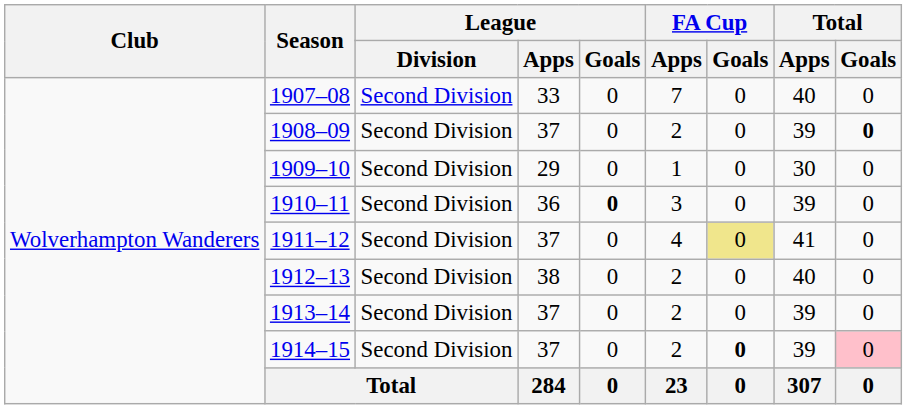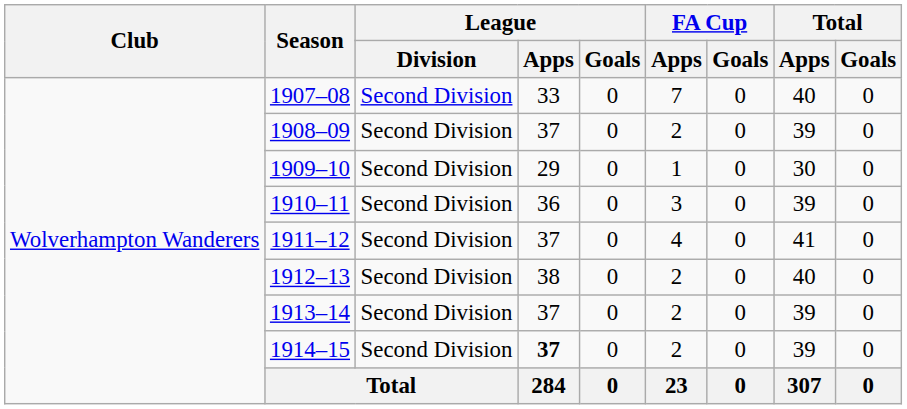(868, 131) bold -> (868, 131) normal
(612, 204) bold -> (612, 204) normal
(740, 240) khaki background -> (740, 240) no background
(548, 349) normal -> (548, 349) bold
(740, 349) bold -> (740, 349) normal
(868, 349) pink background -> (868, 349) no background
